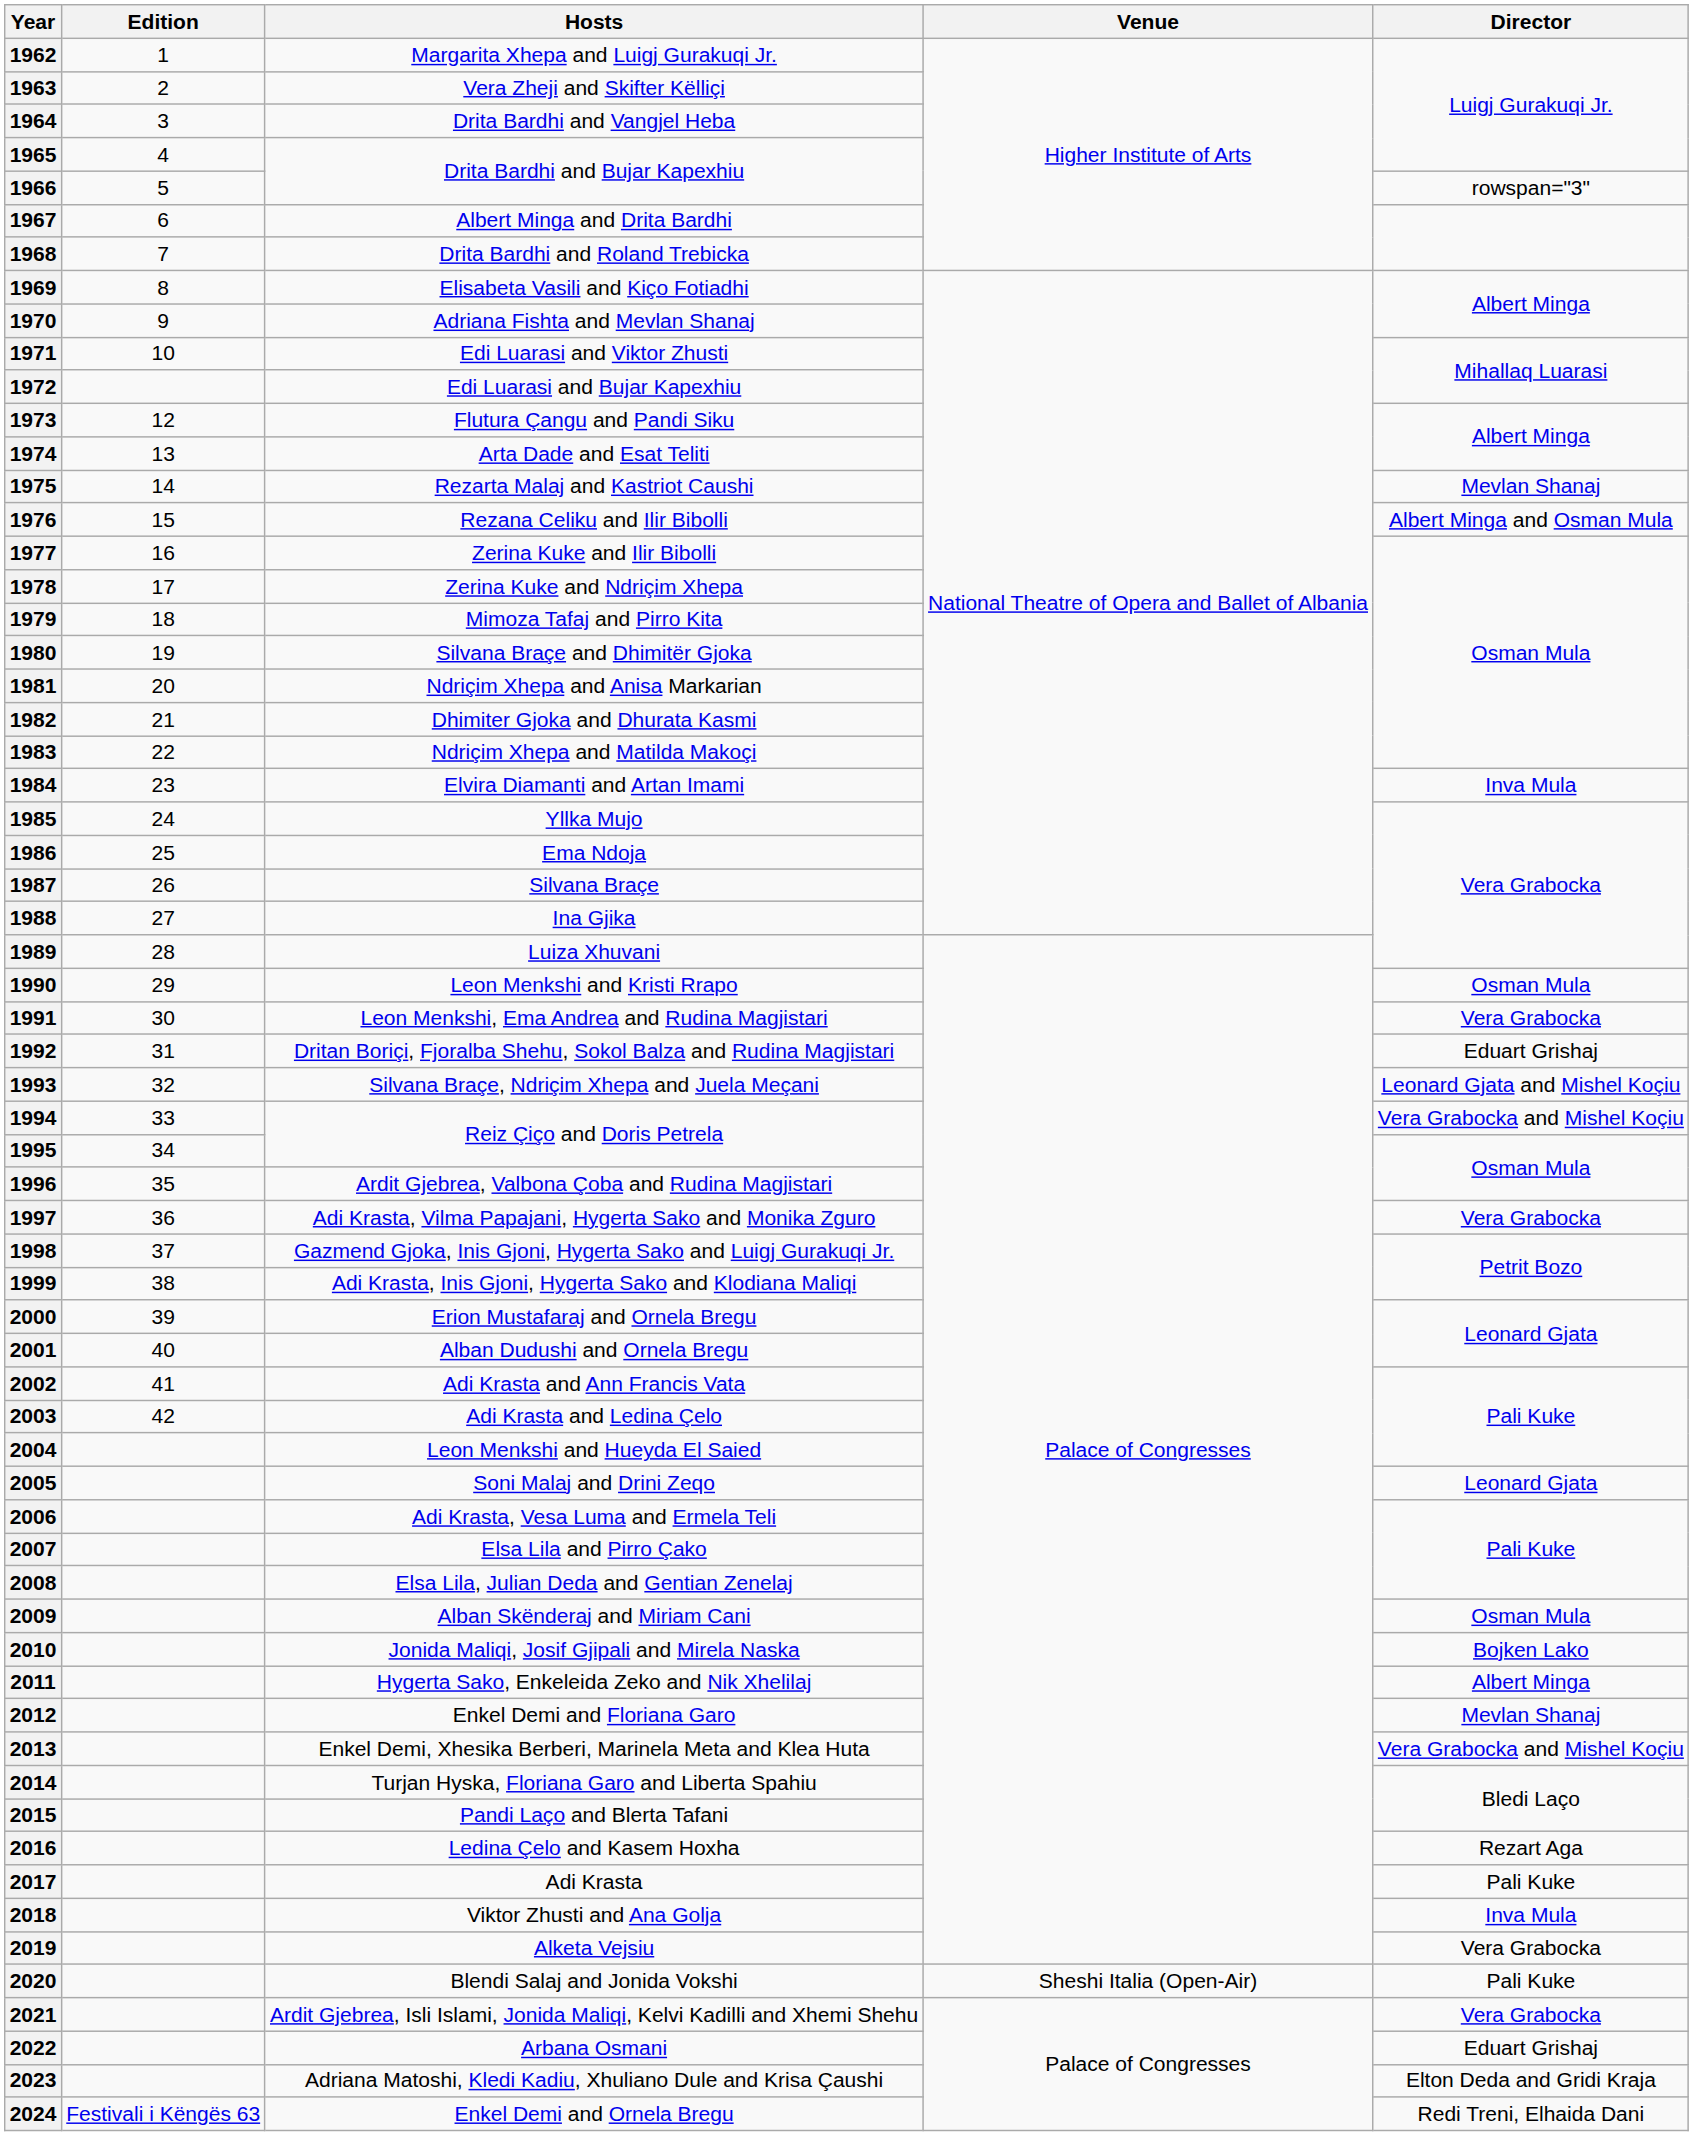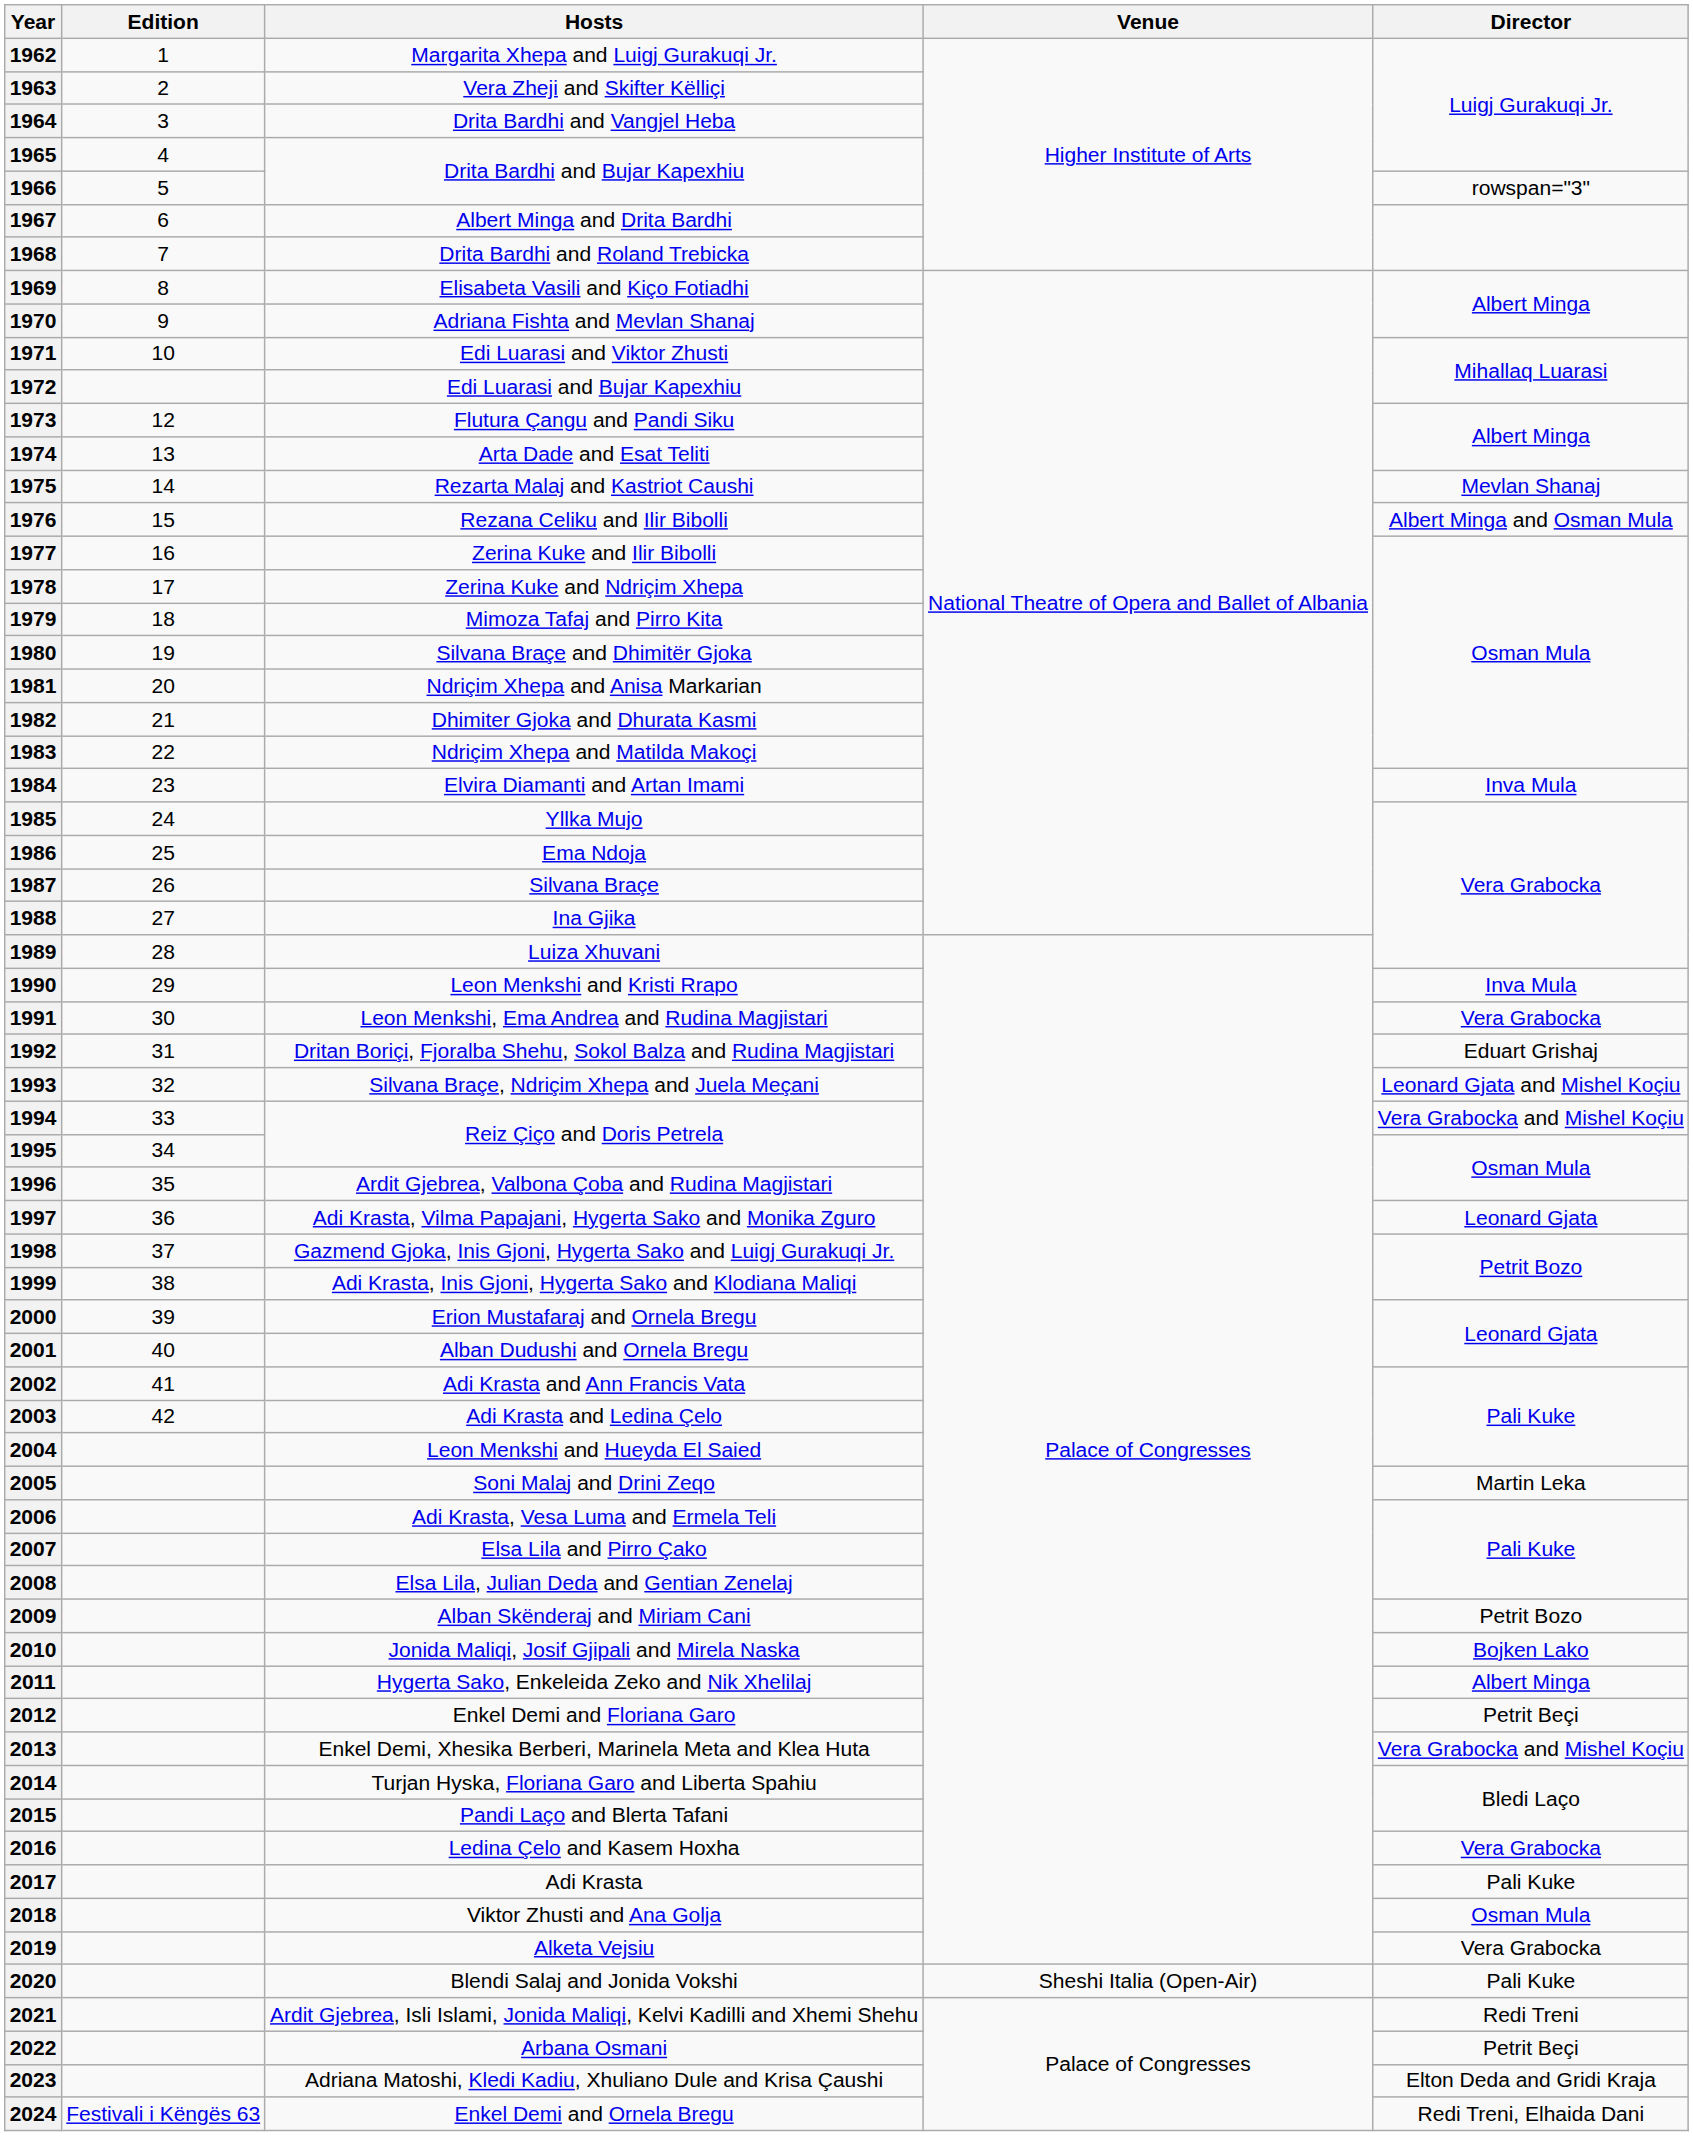(1531, 985) Osman Mula -> (1531, 985) Inva Mula
(1531, 1217) Vera Grabocka -> (1531, 1217) Leonard Gjata
(1531, 1483) Leonard Gjata -> (1531, 1483) Martin Leka
(1531, 1616) Osman Mula -> (1531, 1616) Petrit Bozo
(1531, 1716) Mevlan Shanaj -> (1531, 1716) Petrit Beçi
(1531, 1849) Rezart Aga -> (1531, 1849) Vera Grabocka
(1531, 1915) Inva Mula -> (1531, 1915) Osman Mula
(1531, 2015) Vera Grabocka -> (1531, 2015) Redi Treni
(1531, 2048) Eduart Grishaj -> (1531, 2048) Petrit Beçi
